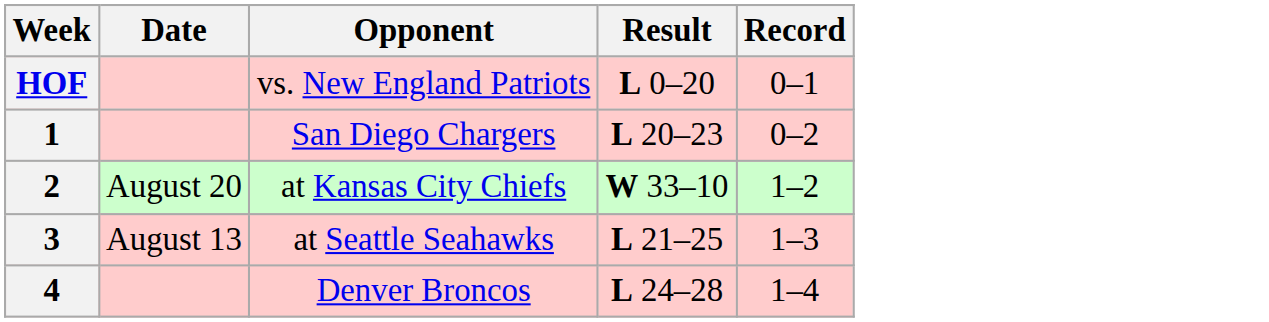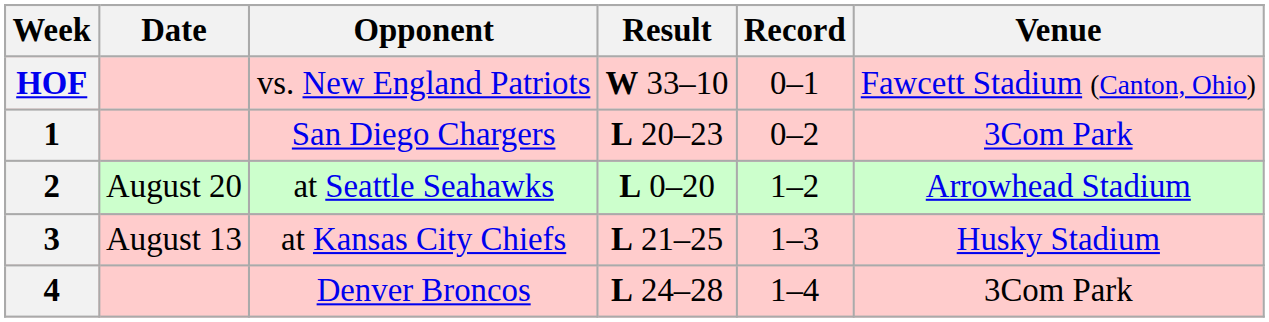+ column: (1058, 30)
(667, 82) L 0–20 -> (667, 82) W 33–10
(424, 186) at Kansas City Chiefs -> (424, 186) at Seattle Seahawks
(667, 186) W 33–10 -> (667, 186) L 0–20
(424, 238) at Seattle Seahawks -> (424, 238) at Kansas City Chiefs
